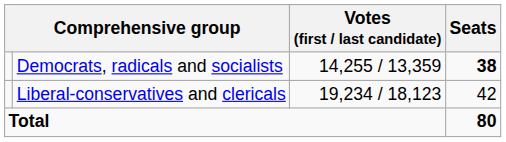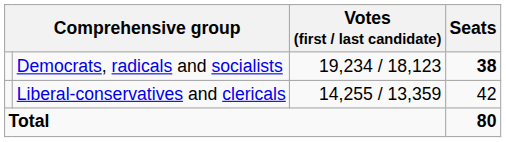(380, 66) 14,255 / 13,359 -> (380, 66) 19,234 / 18,123
(380, 94) 19,234 / 18,123 -> (380, 94) 14,255 / 13,359
